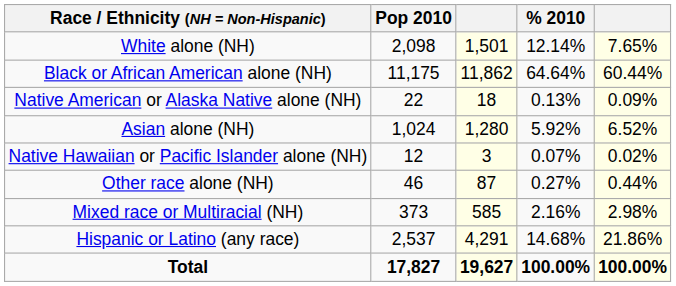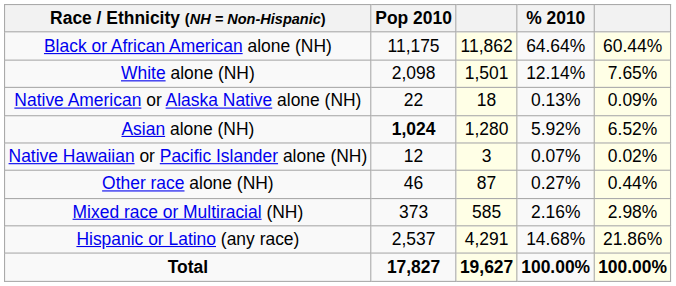rows swapped: (188, 45) <-> (188, 73)
(414, 128) normal -> (414, 128) bold
